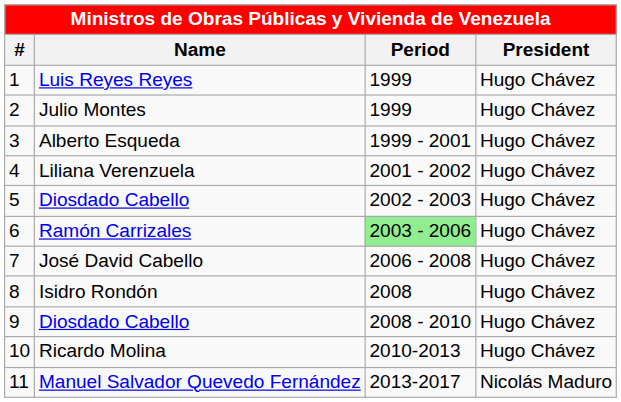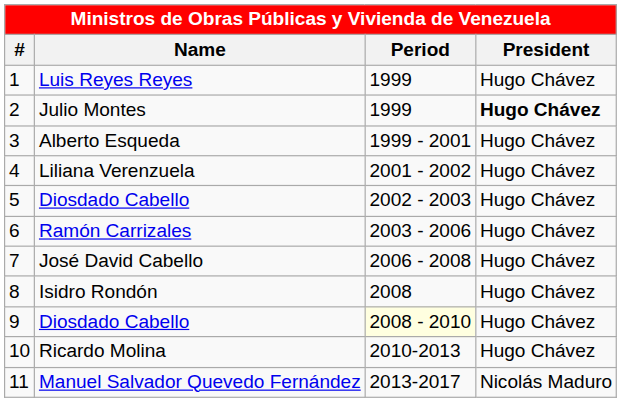(538, 110) normal -> (540, 110) bold
(420, 230) lightgreen background -> (420, 230) no background
(420, 321) no background -> (420, 321) lightyellow background
